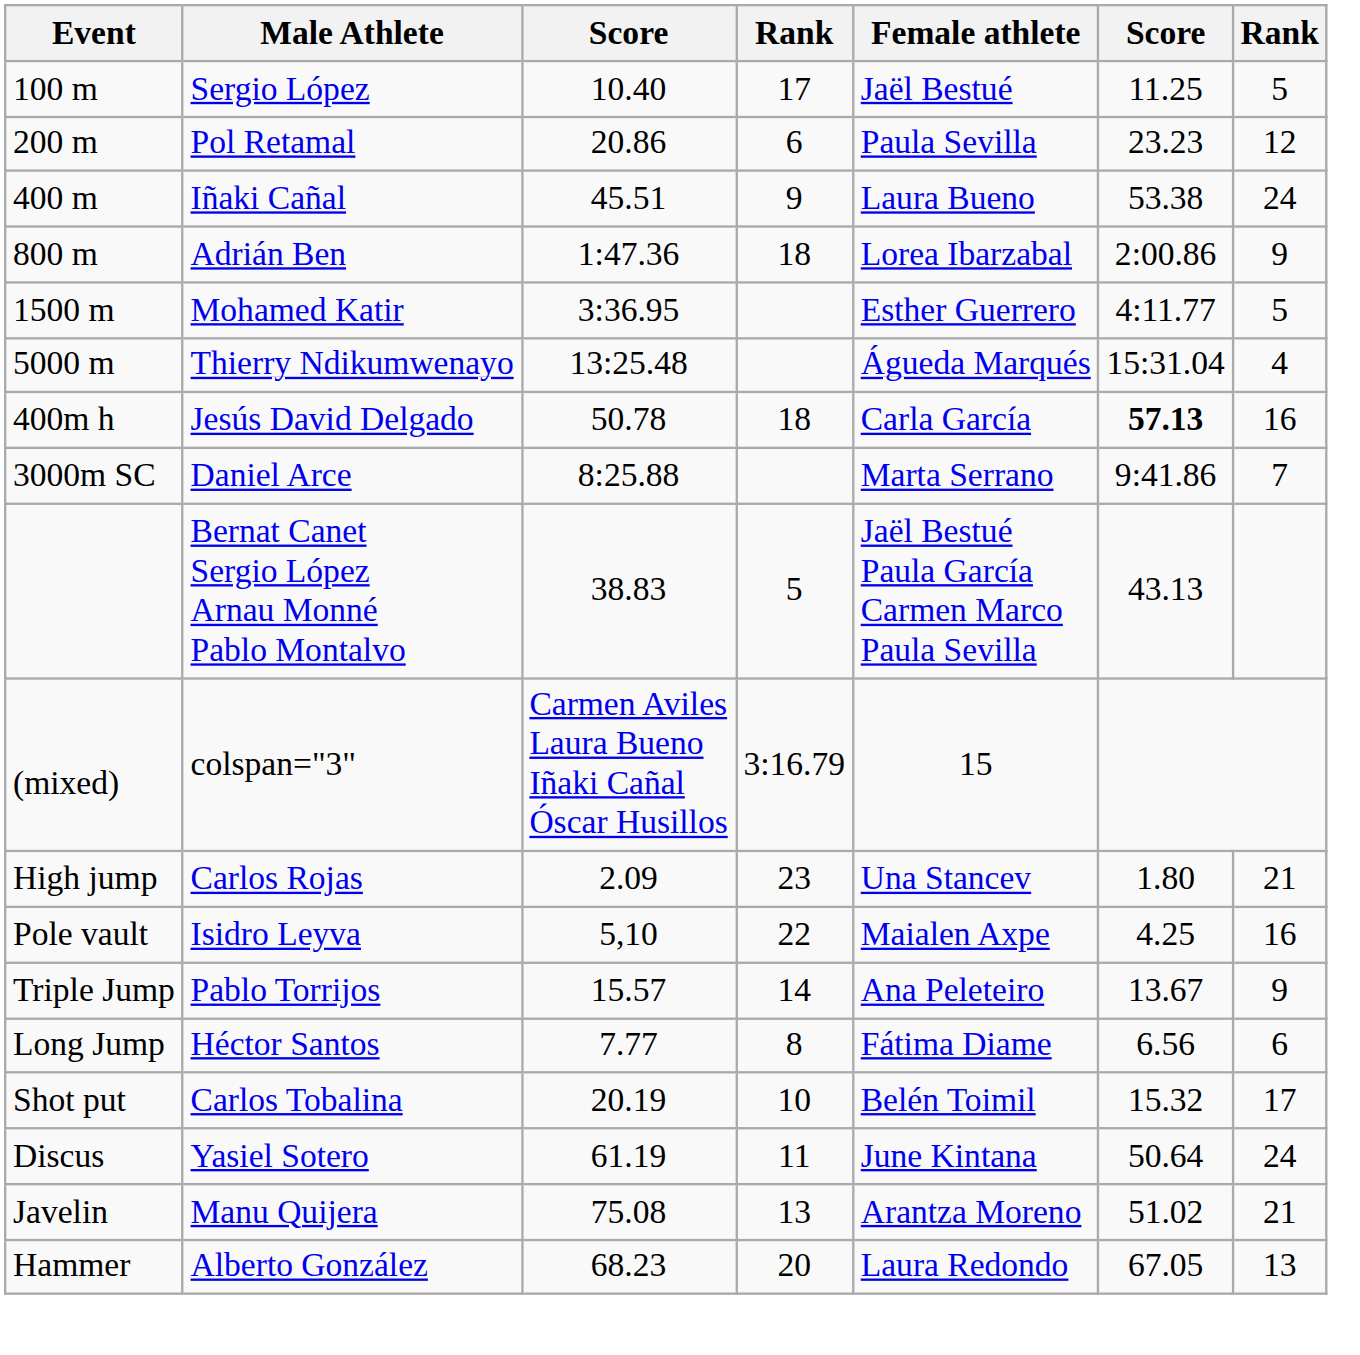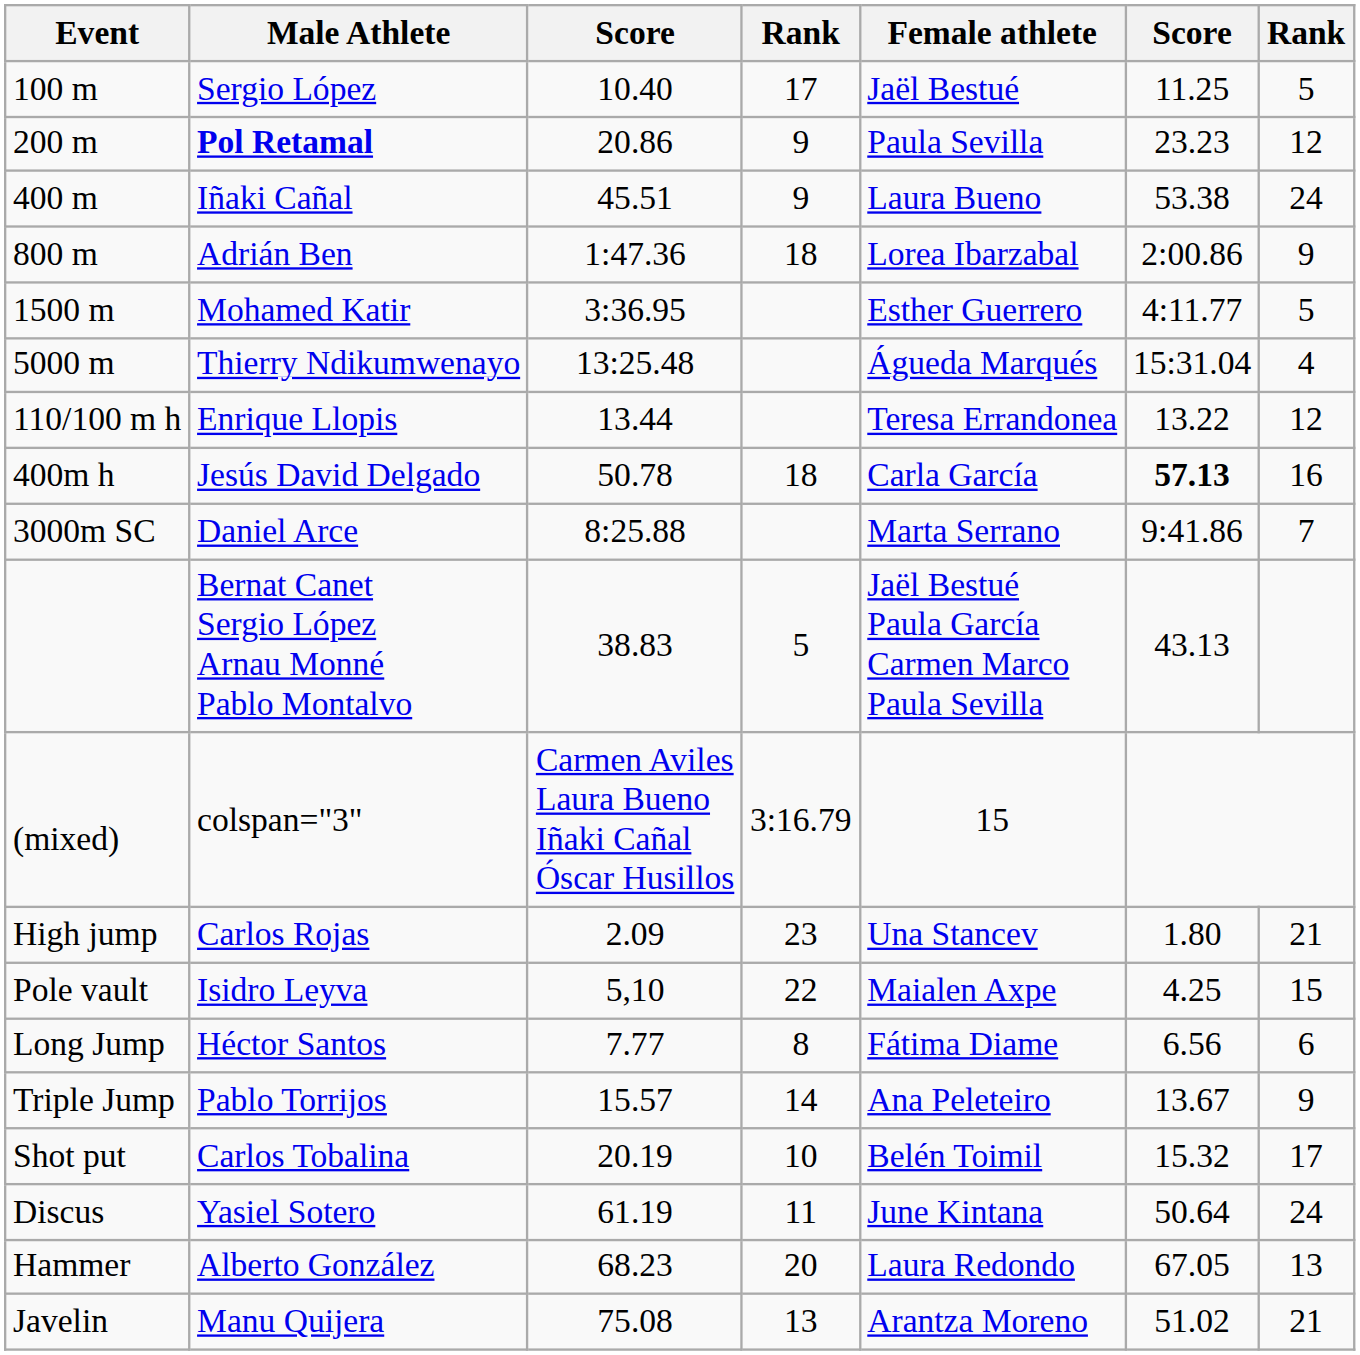(273, 143) normal -> (285, 143) bold
(794, 143) 6 -> (801, 143) 9
+ row: (97, 419)
(1280, 934) 16 -> (1306, 989) 15
rows swapped: (89, 1044) <-> (94, 989)
rows swapped: (72, 1266) <-> (61, 1210)
